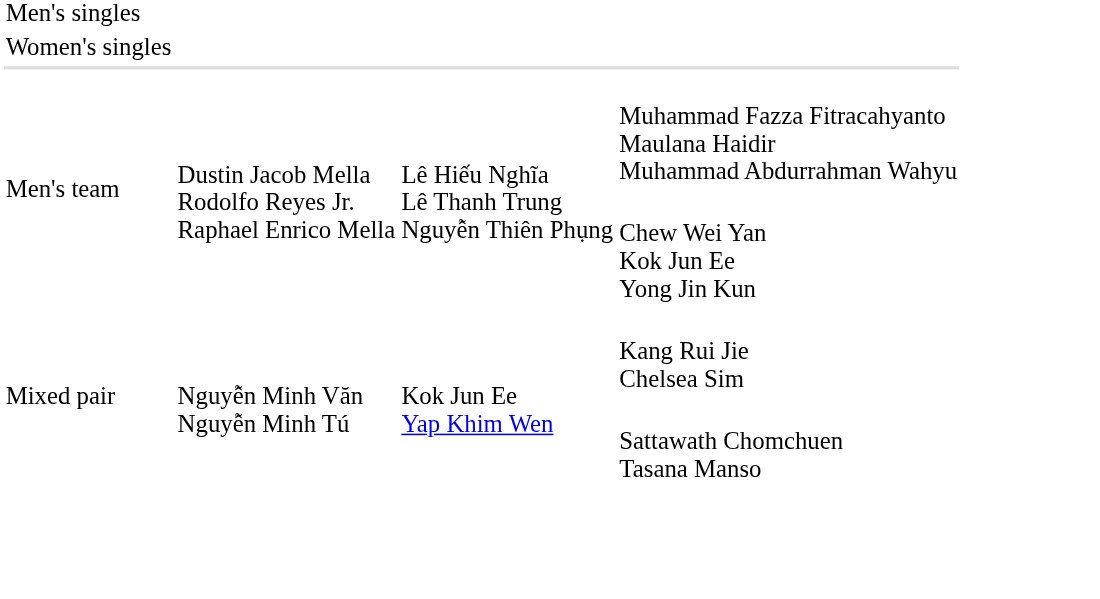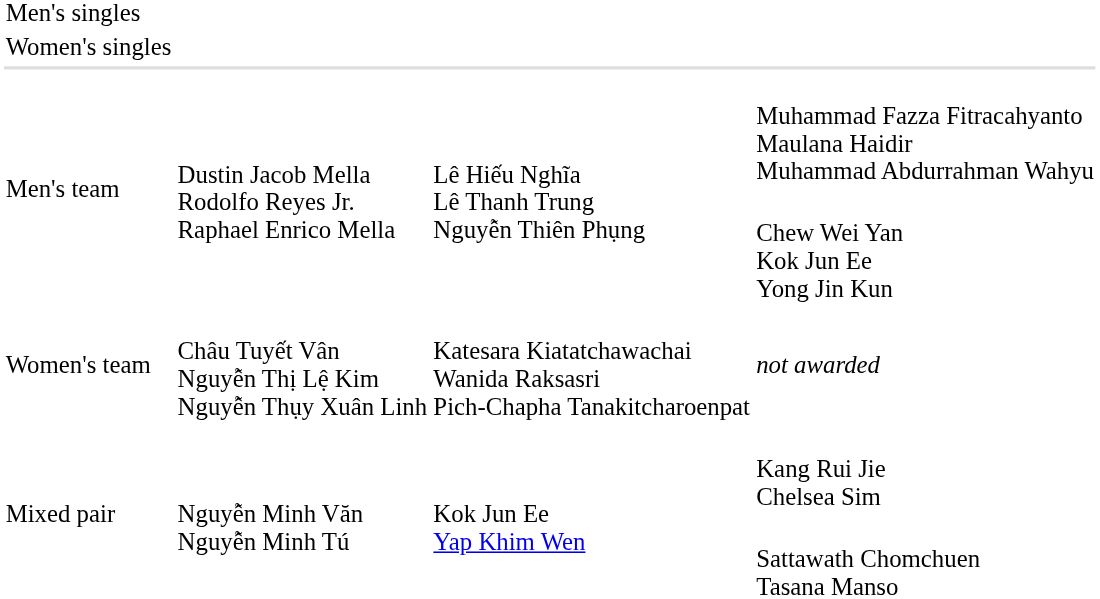+ row: (78, 365)
